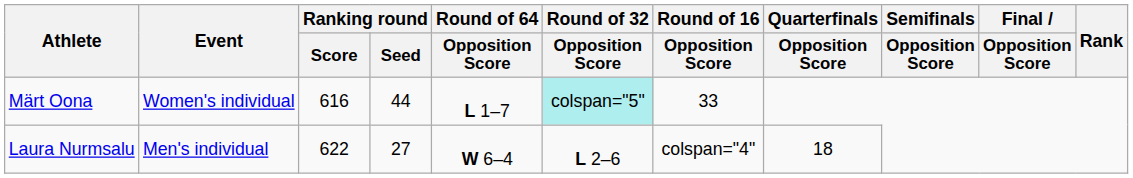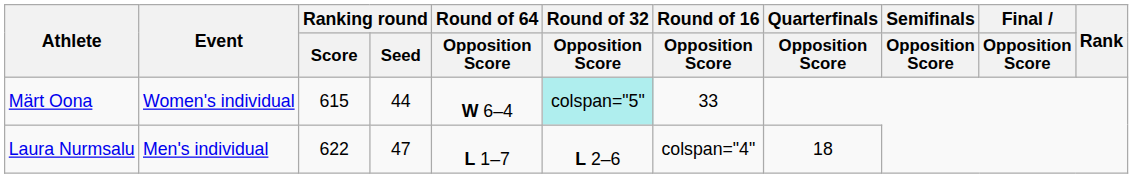(334, 102) 616 -> (334, 102) 615
(487, 112) L 1–7 -> (487, 112) W 6–4
(401, 149) 27 -> (401, 149) 47
(487, 159) W 6–4 -> (487, 159) L 1–7
